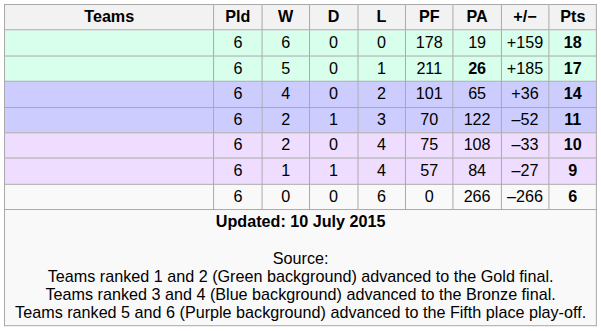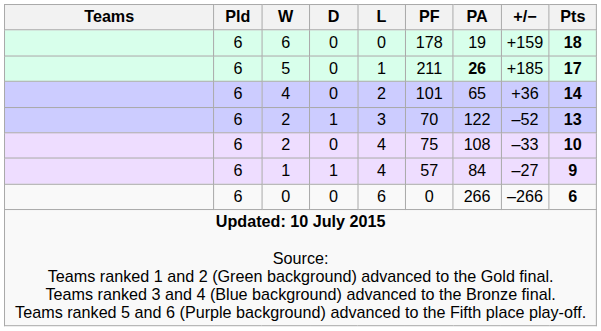(573, 119) 11 -> (573, 119) 13
